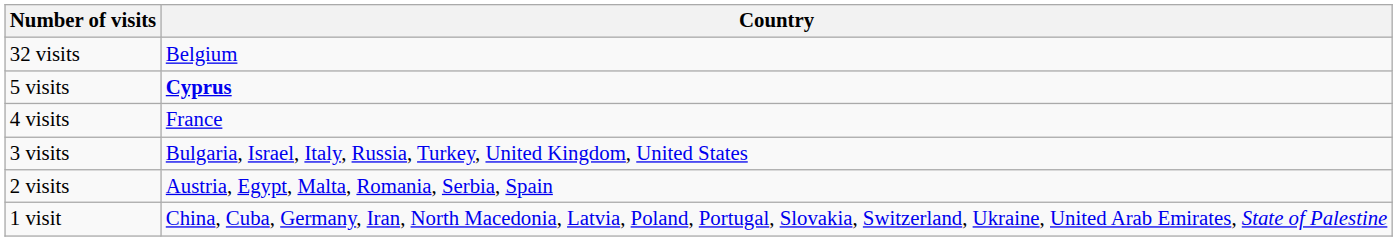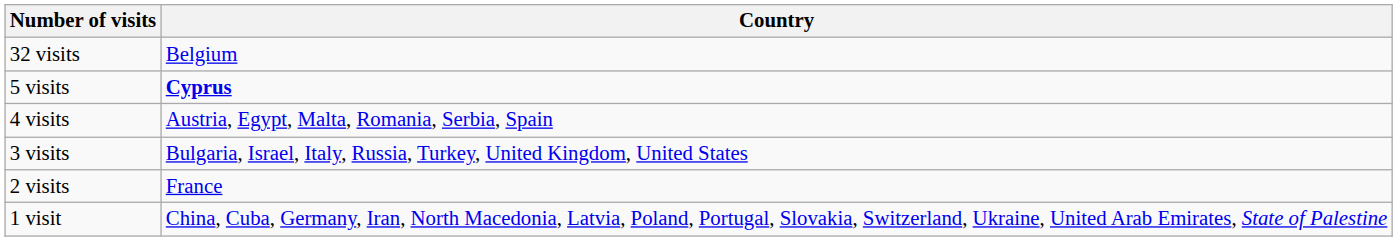(194, 119) France -> (359, 119) Austria, Egypt, Malta, Romania, Serbia, Spain
(359, 185) Austria, Egypt, Malta, Romania, Serbia, Spain -> (194, 185) France
